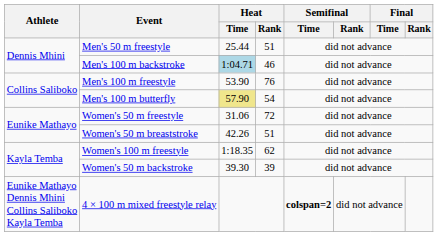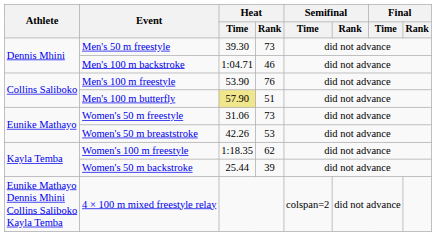(237, 47) 25.44 -> (237, 47) 39.30
(270, 47) 51 -> (270, 47) 73
(237, 64) lightblue background -> (237, 64) no background
(270, 99) 54 -> (270, 99) 51
(270, 116) 72 -> (270, 116) 73
(270, 133) 51 -> (270, 133) 53
(237, 168) 39.30 -> (237, 168) 25.44
(309, 204) bold -> (308, 204) normal
